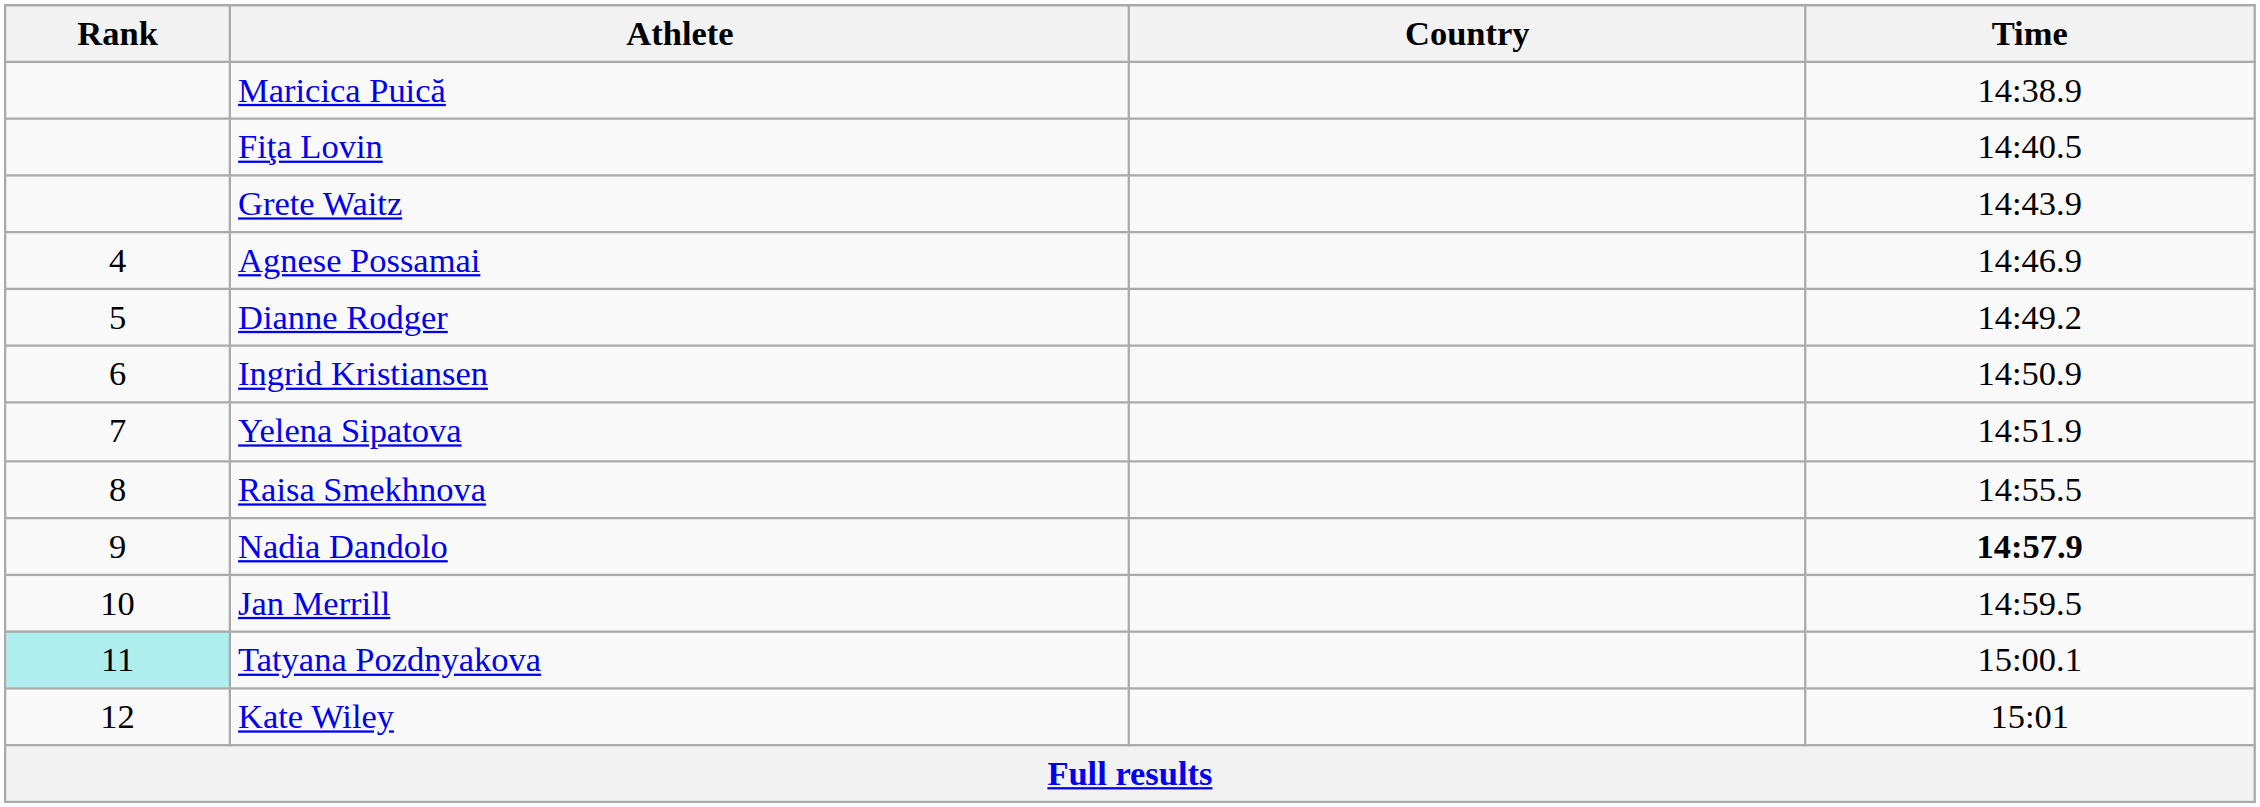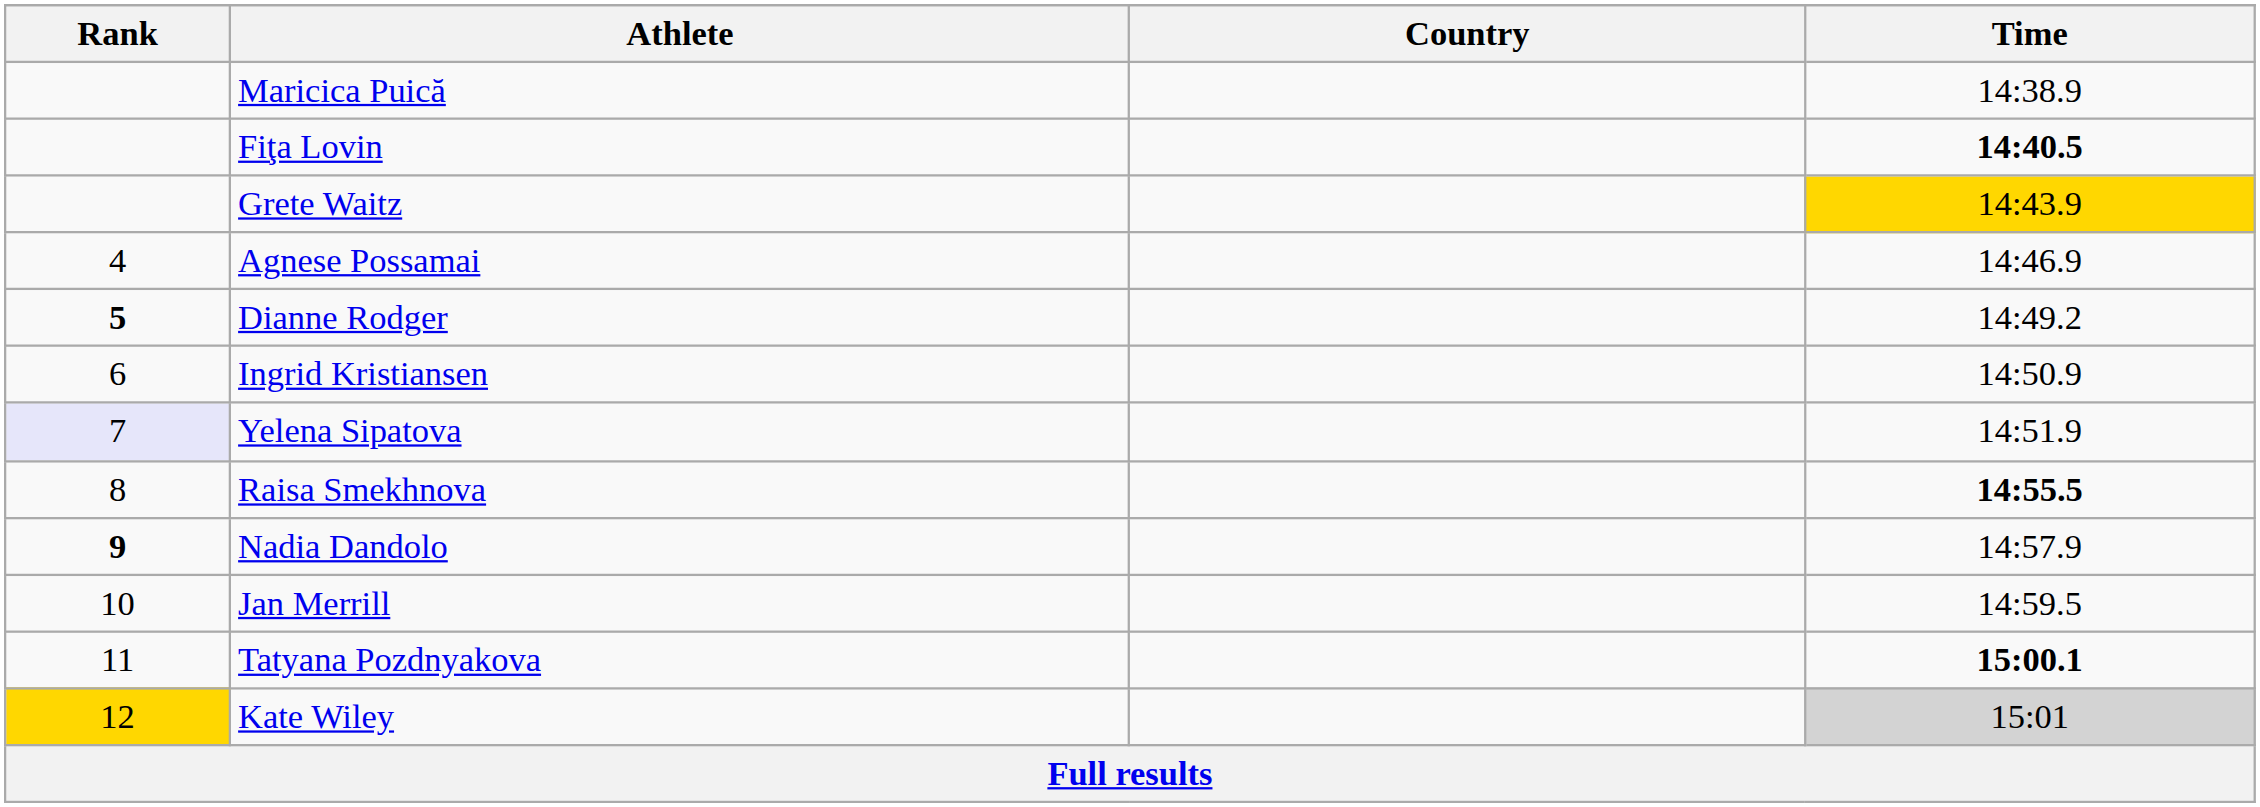(2030, 146) normal -> (2030, 146) bold
(2030, 203) no background -> (2030, 203) gold background
(118, 317) normal -> (118, 317) bold
(118, 431) no background -> (118, 431) lavender background
(2030, 488) normal -> (2030, 488) bold
(118, 545) normal -> (118, 545) bold
(2030, 545) bold -> (2030, 545) normal
(118, 658) paleturquoise background -> (118, 658) no background
(2030, 658) normal -> (2030, 658) bold
(118, 715) no background -> (118, 715) gold background
(2030, 715) no background -> (2030, 715) lightgrey background
